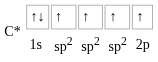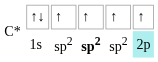(91, 44) normal -> (91, 44) bold
(143, 44) no background -> (144, 44) paleturquoise background
